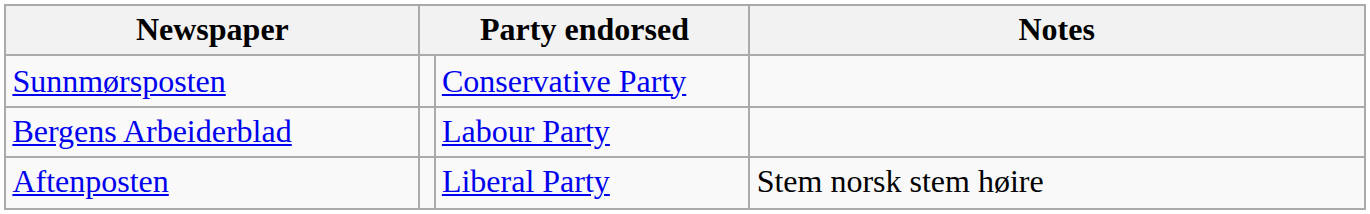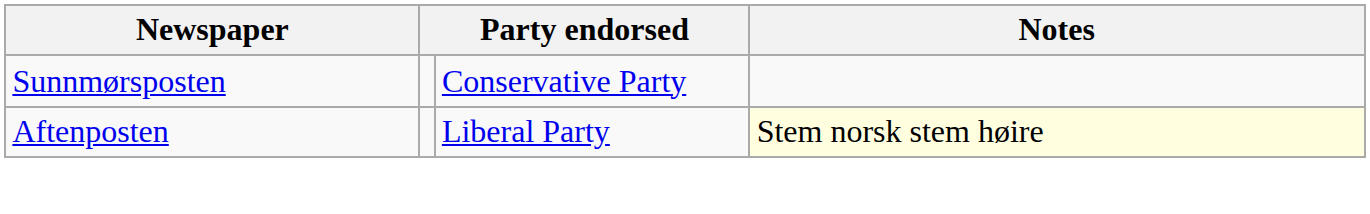- row: (152, 131)
(900, 182) no background -> (900, 131) lightyellow background
